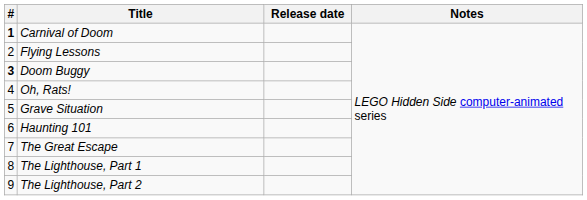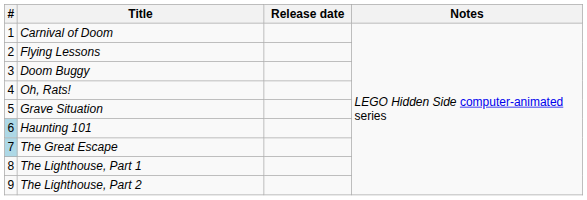(11, 33) bold -> (11, 33) normal
(11, 71) bold -> (11, 71) normal
(11, 128) no background -> (11, 128) lightblue background
(11, 147) no background -> (11, 147) lightblue background
